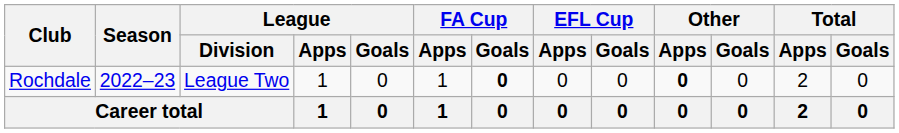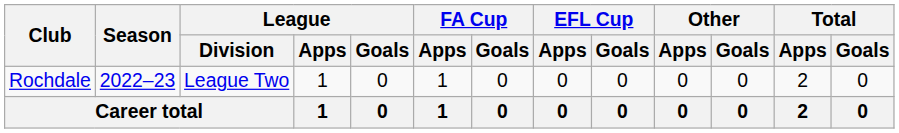(502, 81) bold -> (502, 81) normal
(683, 81) bold -> (683, 81) normal
